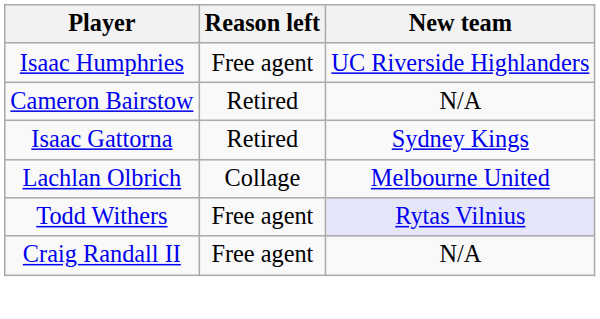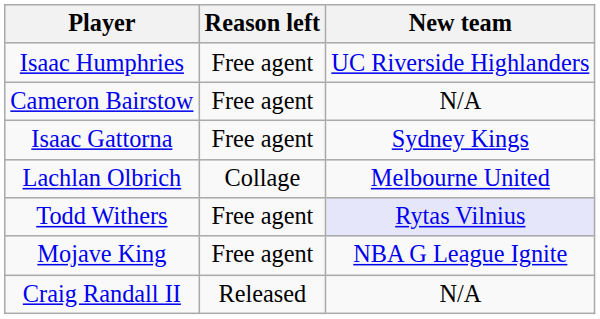(262, 100) Retired -> (262, 100) Free agent
(262, 139) Retired -> (262, 139) Free agent
+ row: (102, 255)
(262, 255) Free agent -> (262, 293) Released
